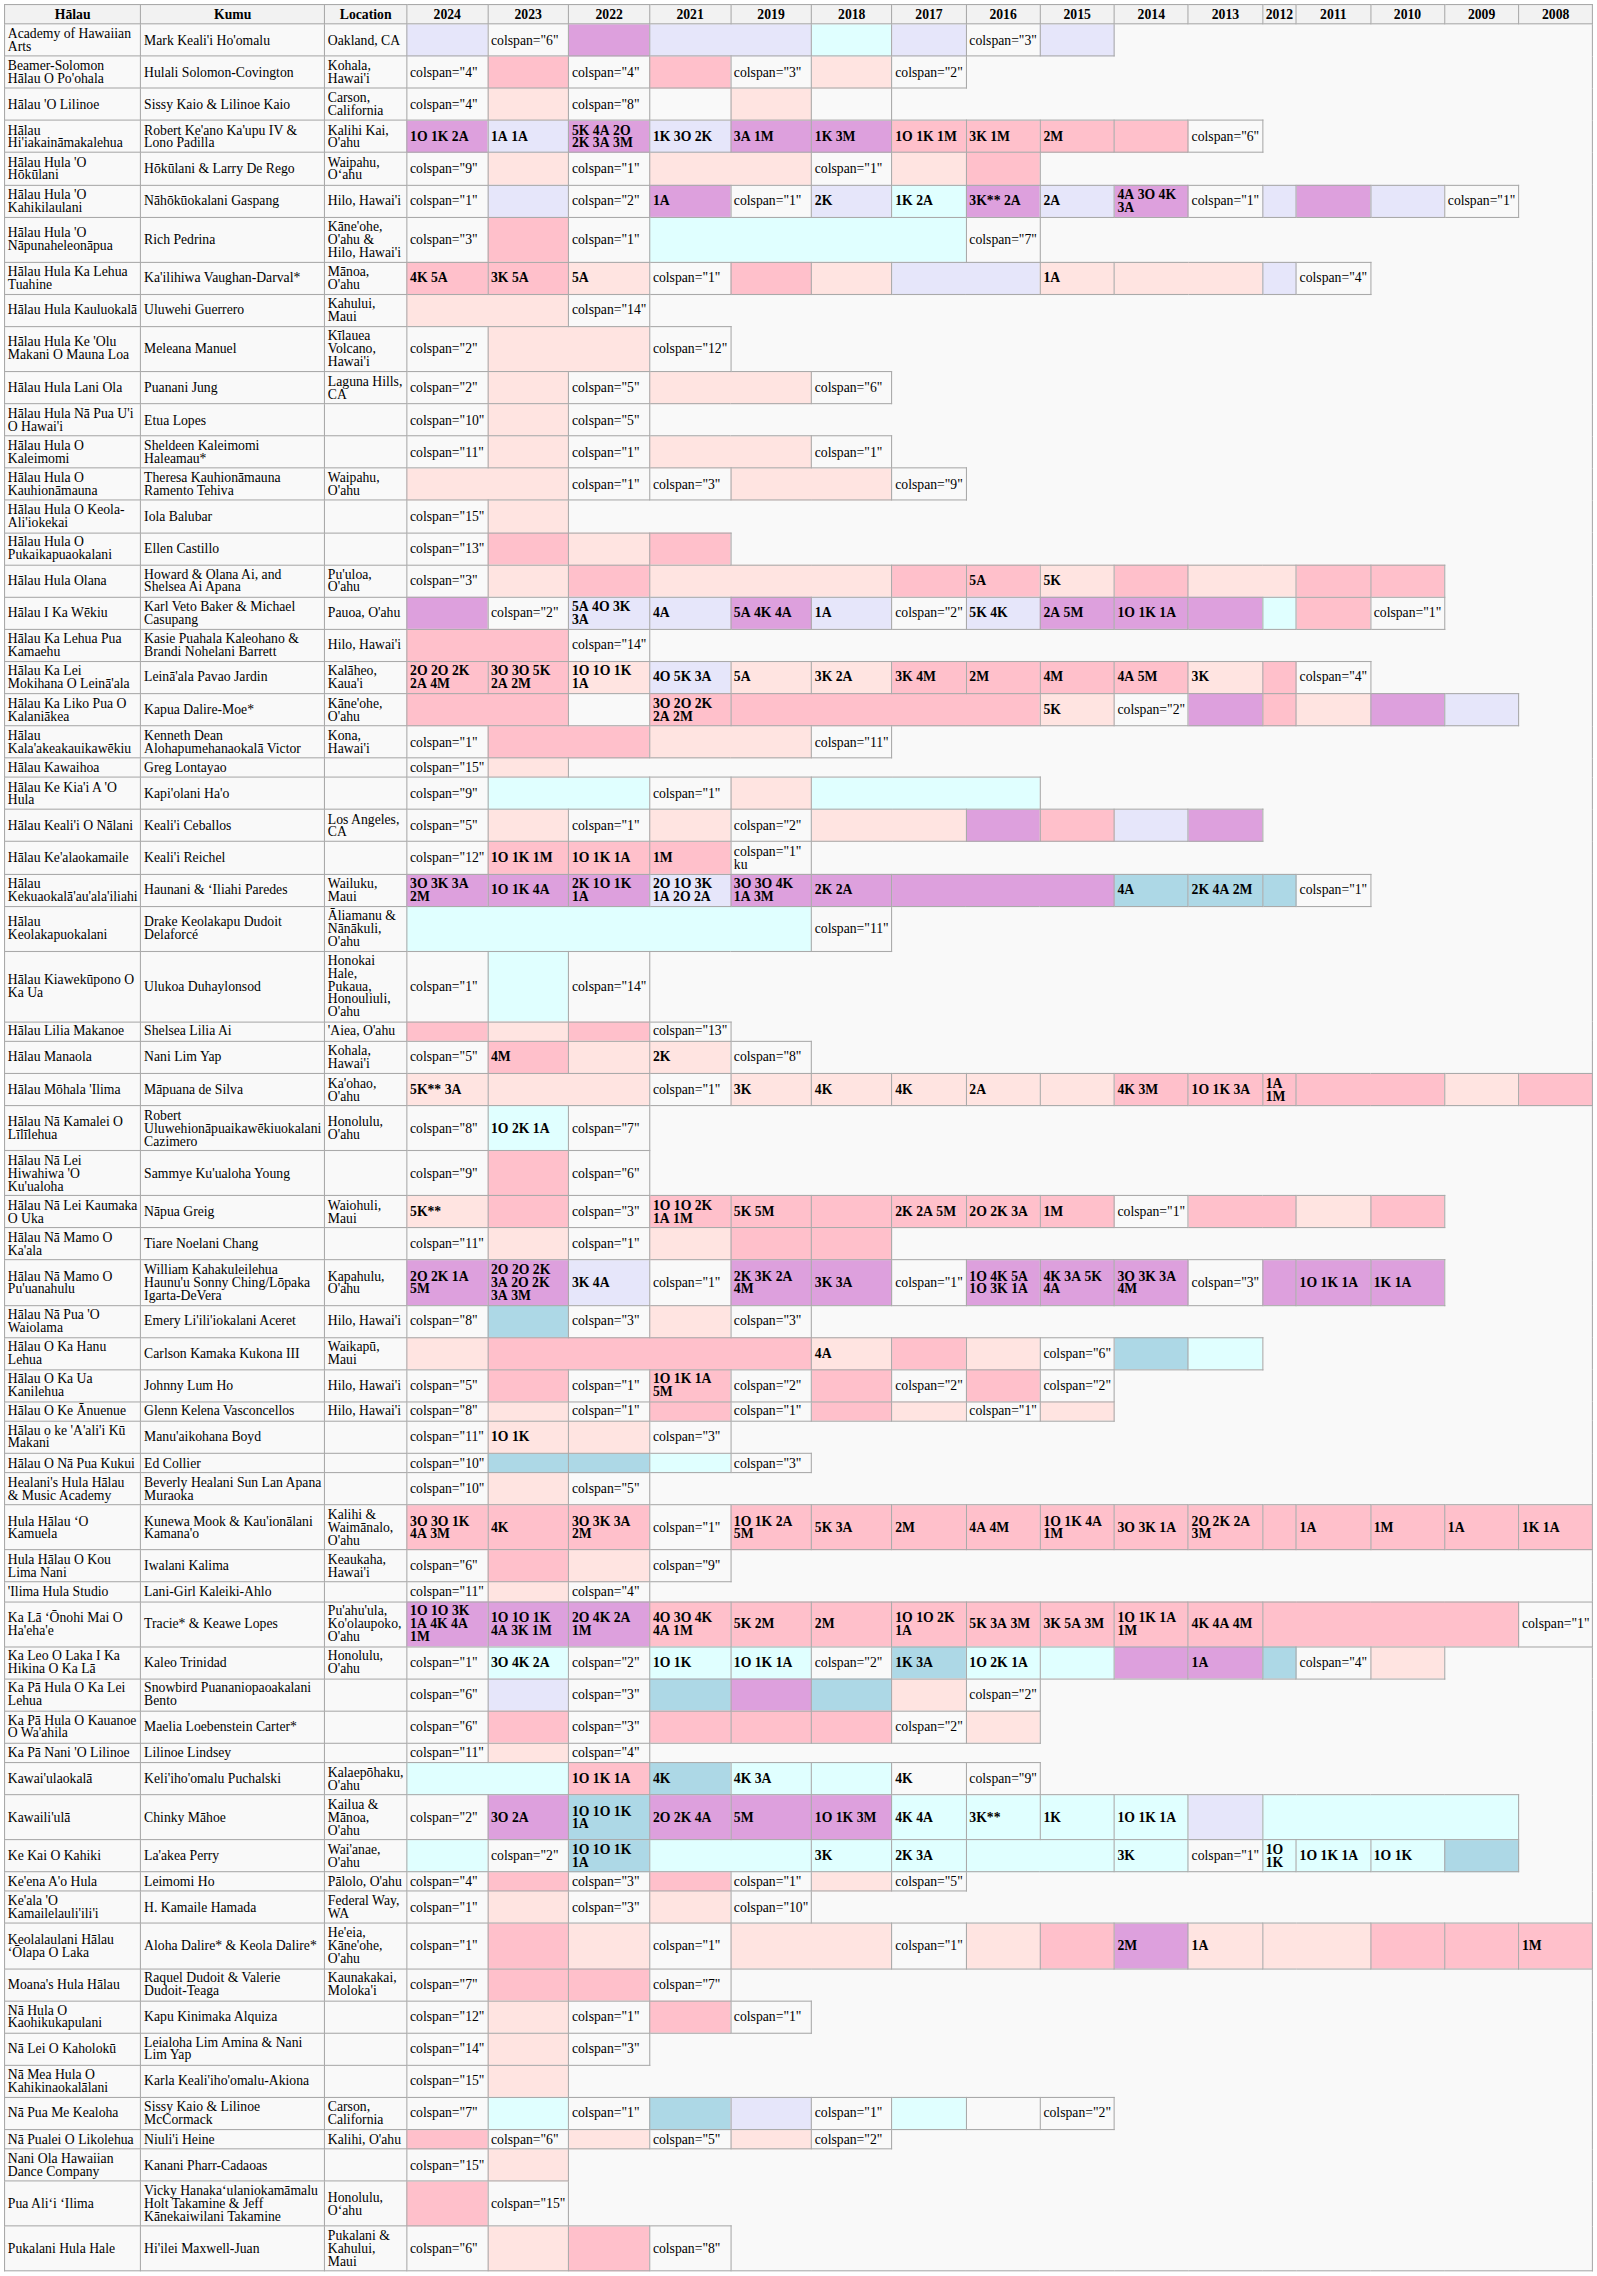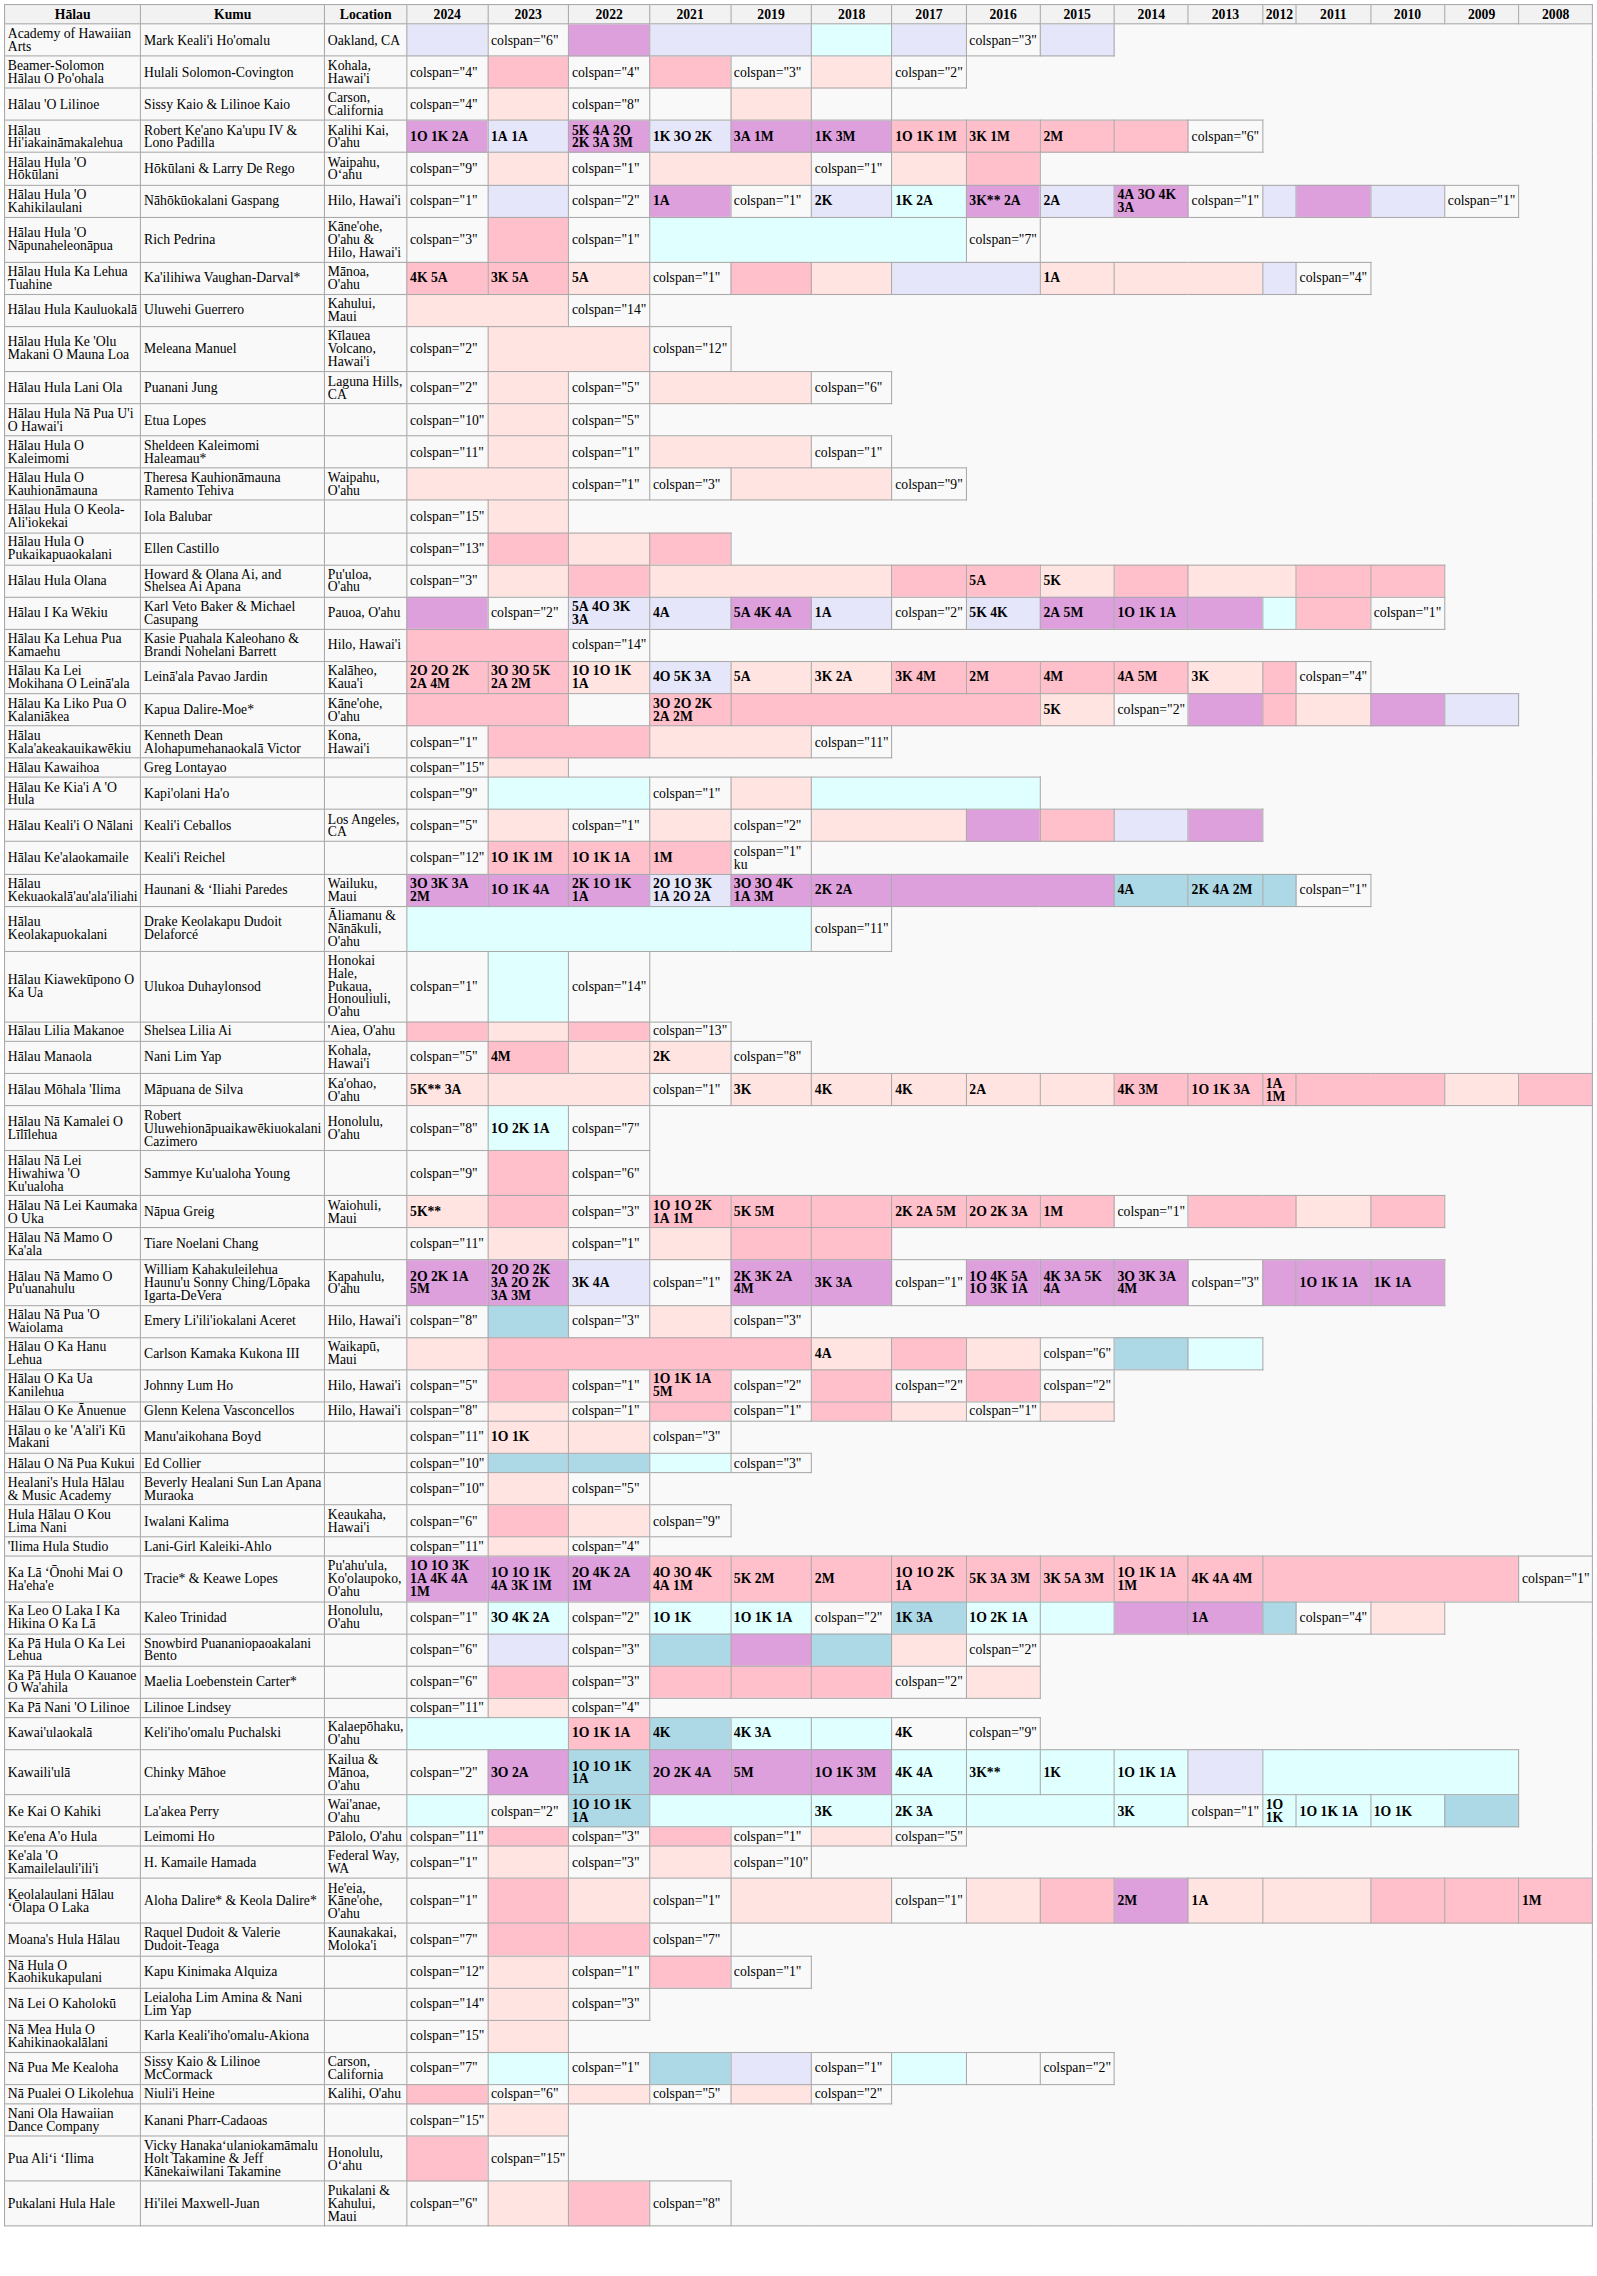- row: (48, 1527)
(444, 1881) colspan="4" -> (447, 1836) colspan="11"
